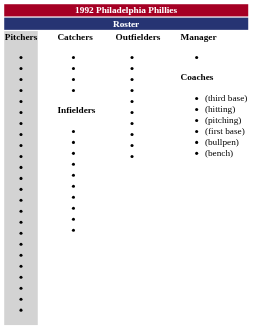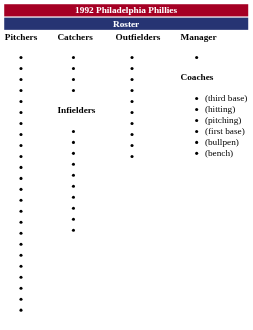(21, 174) lightgrey background -> (21, 174) no background
